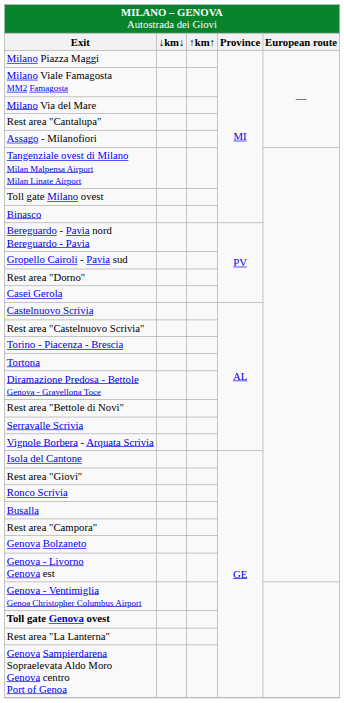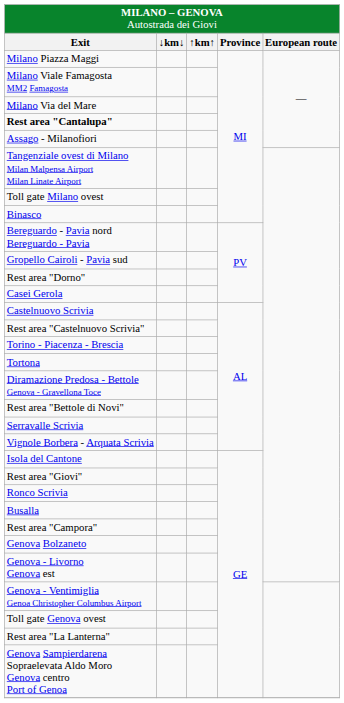(54, 122) normal -> (60, 122) bold
(58, 619) bold -> (56, 619) normal
